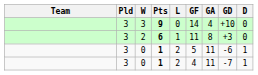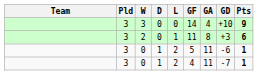columns swapped: (245, 11) <-> (160, 11)
